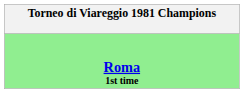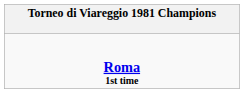(122, 72) lightgreen background -> (122, 72) no background
